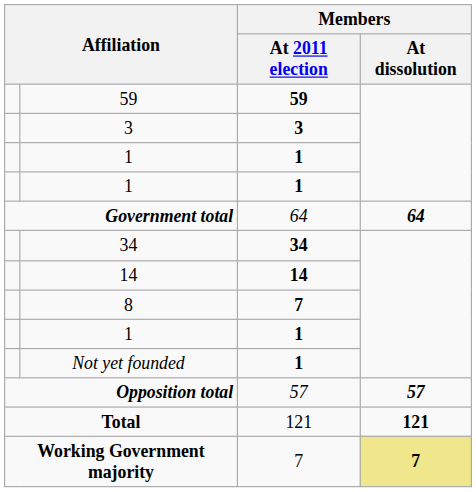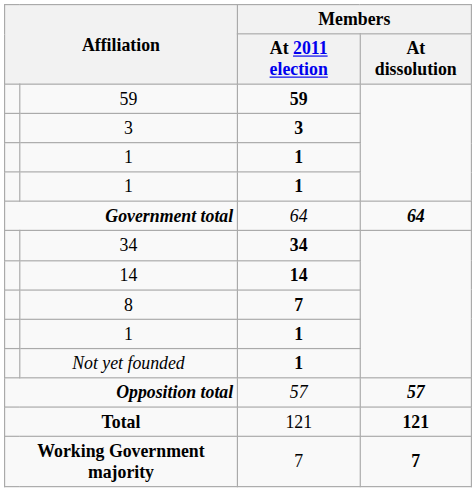(416, 461) khaki background -> (416, 461) no background
